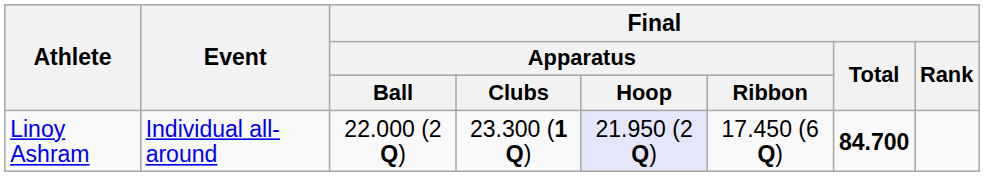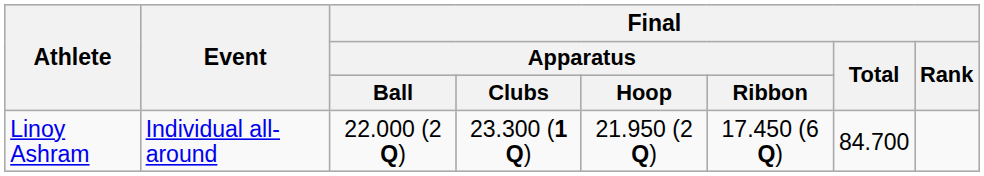(644, 141) lavender background -> (644, 141) no background
(874, 141) bold -> (874, 141) normal
